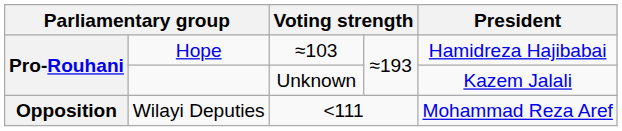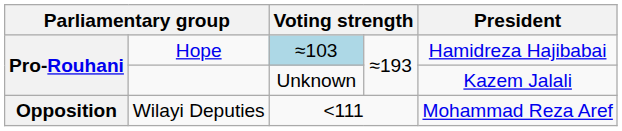(316, 50) no background -> (316, 50) lightblue background
